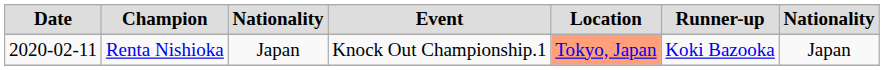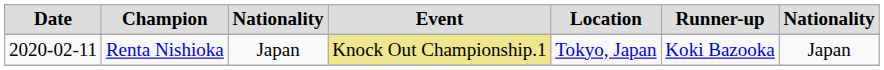(439, 49) no background -> (439, 49) khaki background
(606, 49) lightsalmon background -> (606, 49) no background
